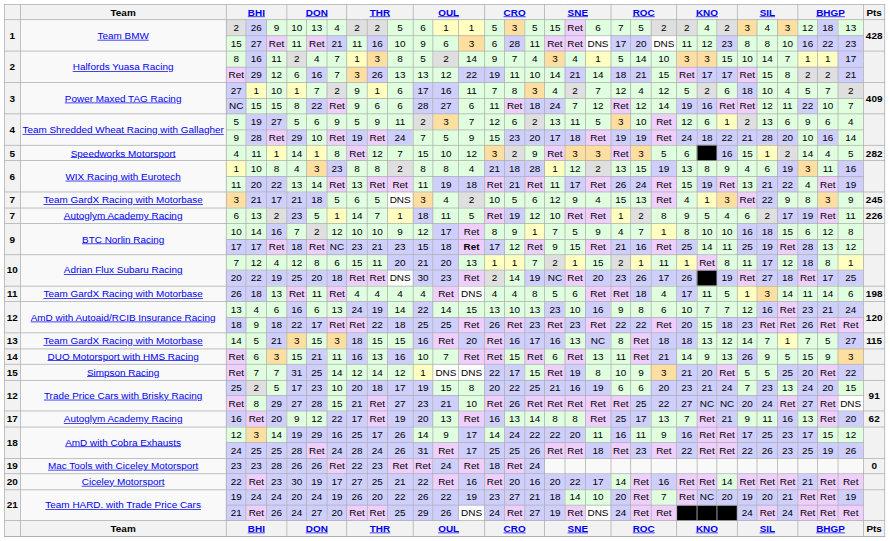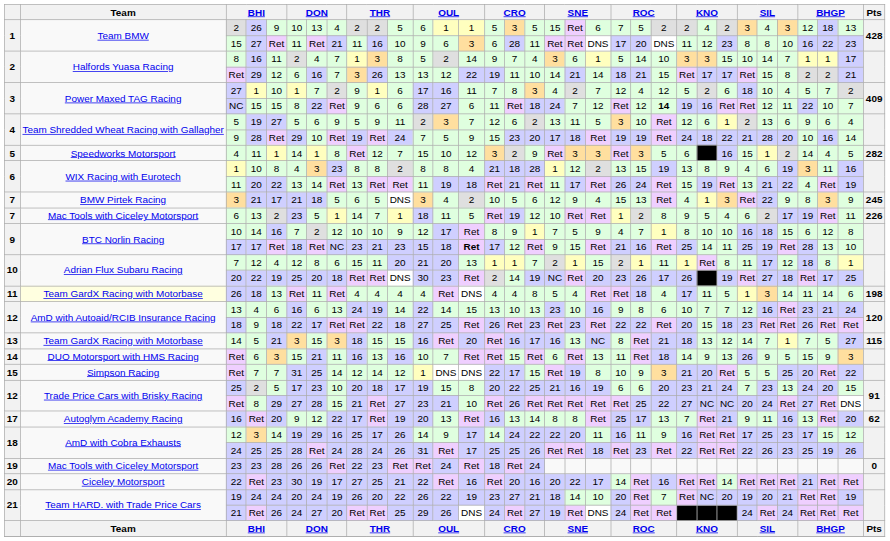(575, 59) 4 -> (575, 59) 6
(664, 106) normal -> (664, 106) bold
(123, 200) Team GardX Racing with Motorbase -> (123, 200) BMW Pirtek Racing
(123, 215) Autoglym Academy Racing -> (123, 215) Mac Tools with Ciceley Motorsport
(851, 247) 12 -> (851, 247) 10
(123, 293) no background -> (123, 293) lightyellow background
(575, 293) 6 -> (575, 293) 4
(423, 325) 25 -> (423, 325) 27
(664, 340) 18 -> (664, 340) 21
(664, 356) 21 -> (664, 356) 18
